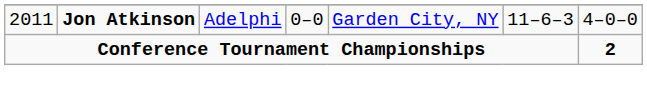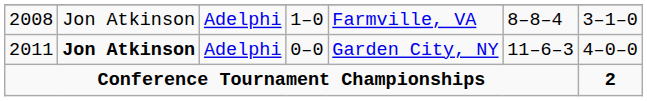+ row: (31, 20)
